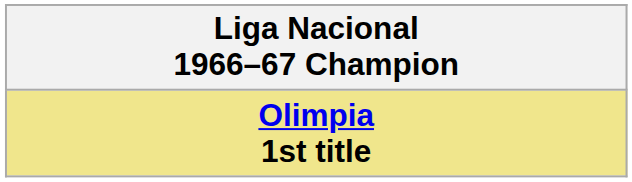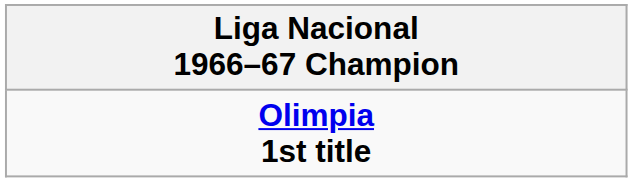(316, 132) khaki background -> (316, 132) no background
